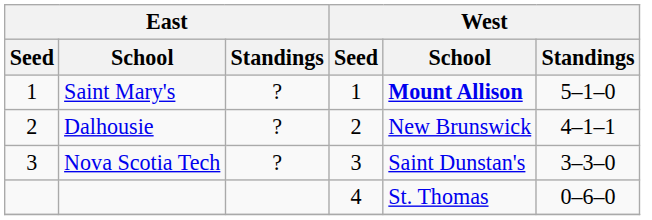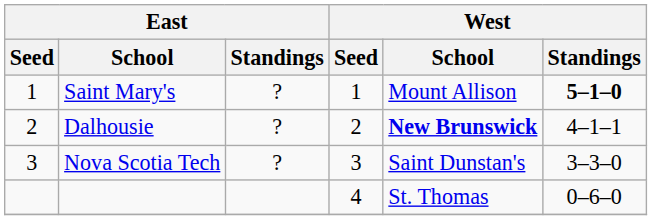(456, 92) bold -> (452, 92) normal
(588, 92) normal -> (594, 92) bold
(460, 127) normal -> (463, 127) bold
